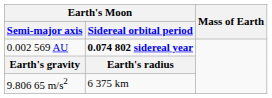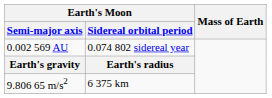(140, 47) bold -> (138, 47) normal
